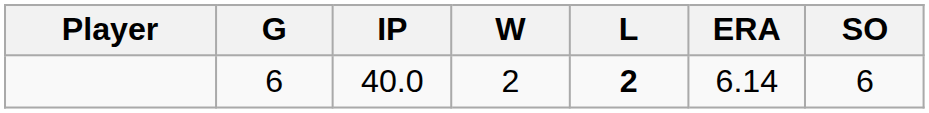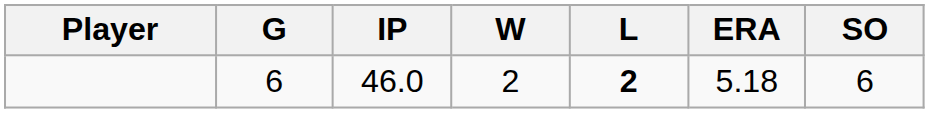(392, 81) 40.0 -> (392, 81) 46.0
(747, 81) 6.14 -> (747, 81) 5.18
